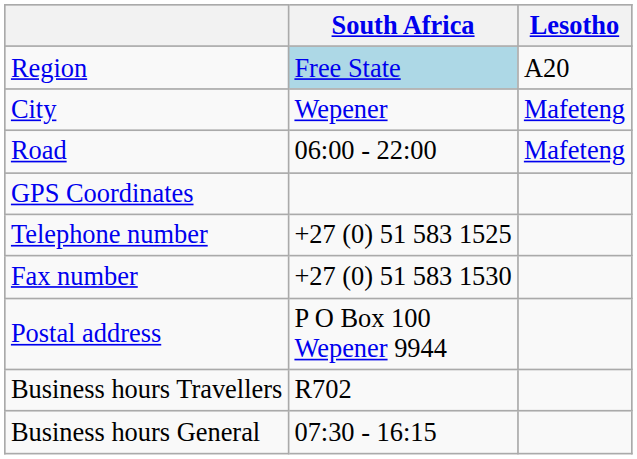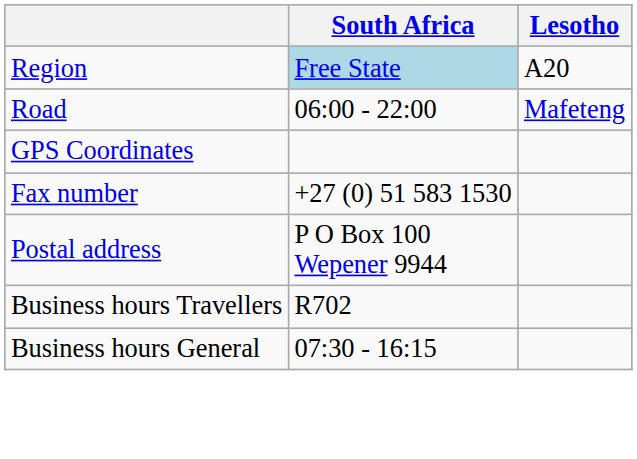- row: (34, 109)
- row: (109, 234)
